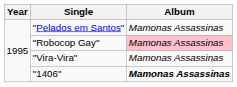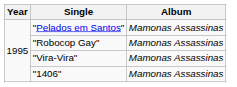(176, 43) pink background -> (176, 43) no background
(179, 74) bold -> (176, 74) normal
